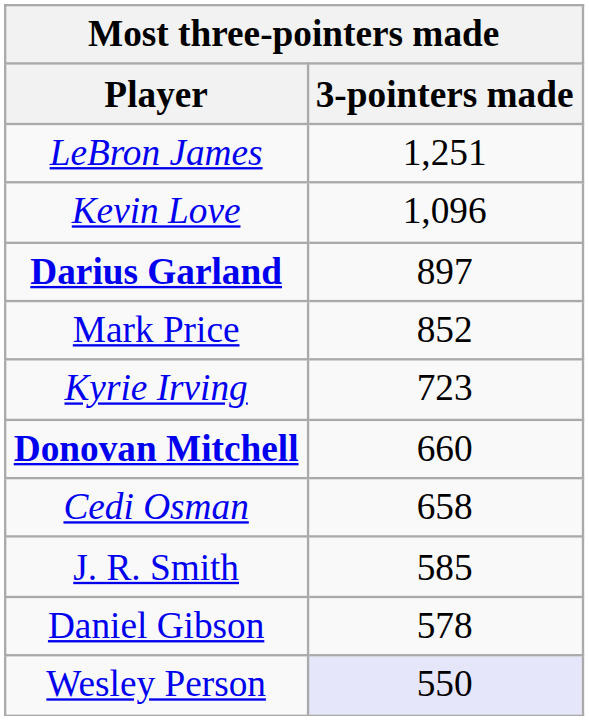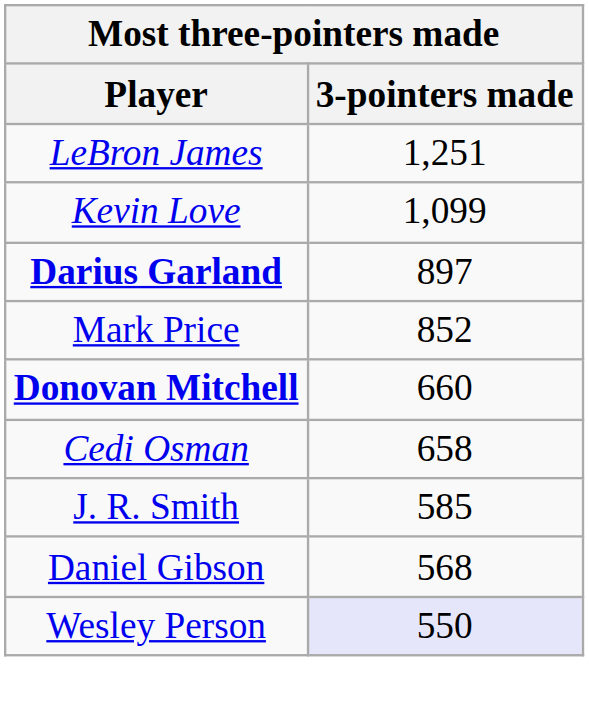(445, 211) 1,096 -> (445, 211) 1,099
- row: (156, 388)
(445, 625) 578 -> (445, 566) 568
